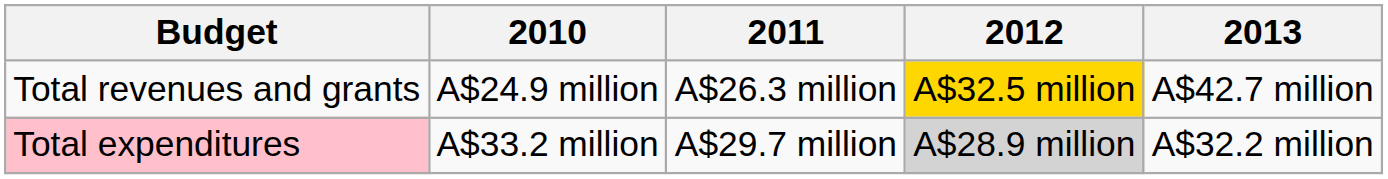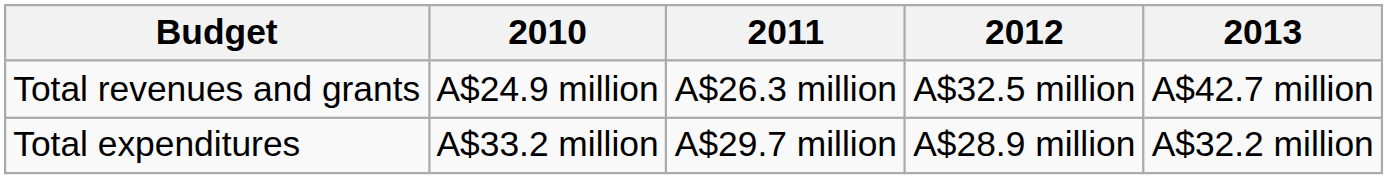(1024, 88) gold background -> (1024, 88) no background
(157, 144) pink background -> (157, 144) no background
(1024, 144) lightgrey background -> (1024, 144) no background
